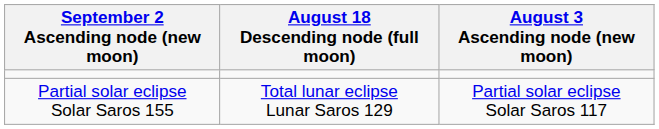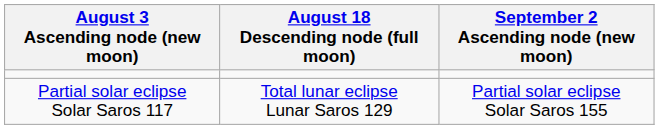columns swapped: (546, 37) <-> (112, 37)
